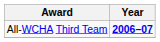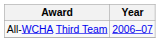(133, 29) bold -> (133, 29) normal
